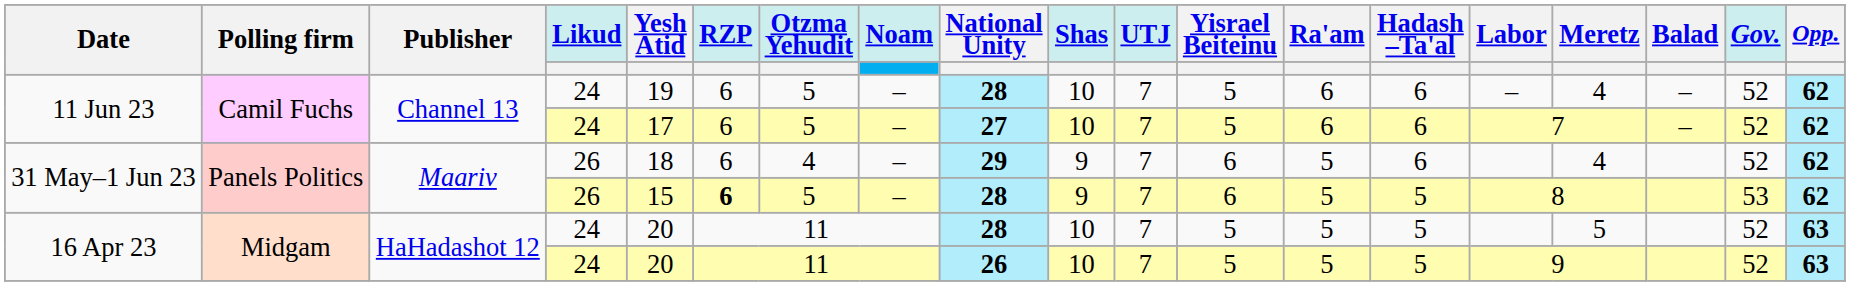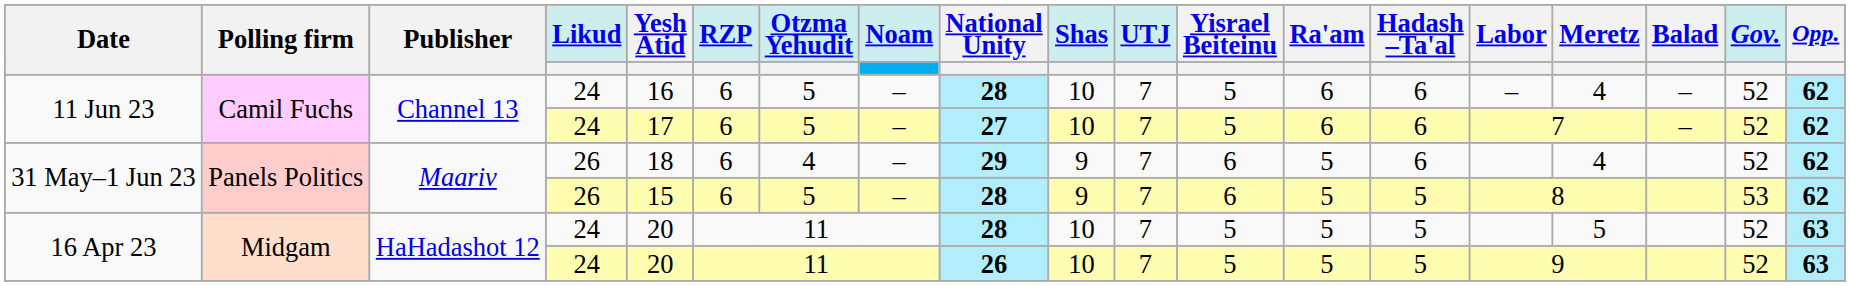(660, 92) 19 -> (660, 92) 16
(726, 195) bold -> (726, 195) normal
